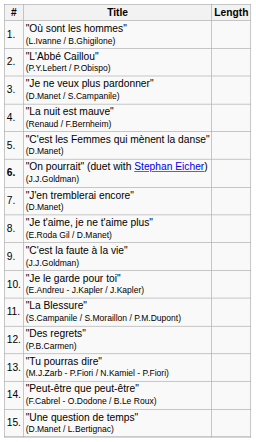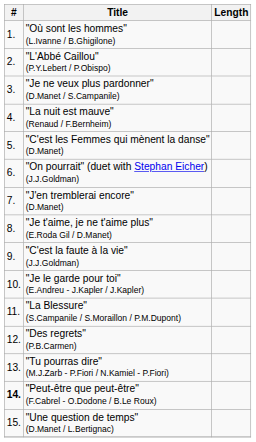(11, 173) bold -> (11, 173) normal
(14, 395) normal -> (14, 395) bold
